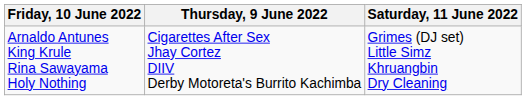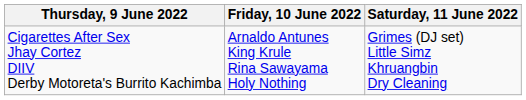columns swapped: (254, 15) <-> (74, 15)
